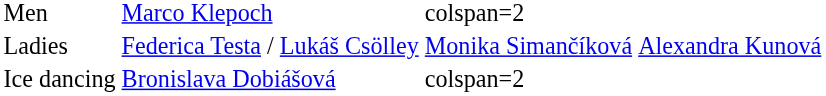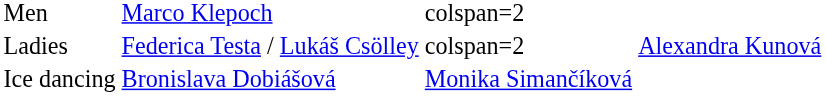(528, 46) Monika Simančíková -> (475, 46) colspan=2
(475, 79) colspan=2 -> (528, 79) Monika Simančíková
